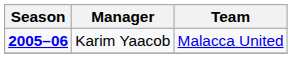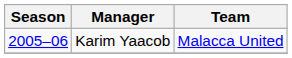(38, 40) bold -> (38, 40) normal
